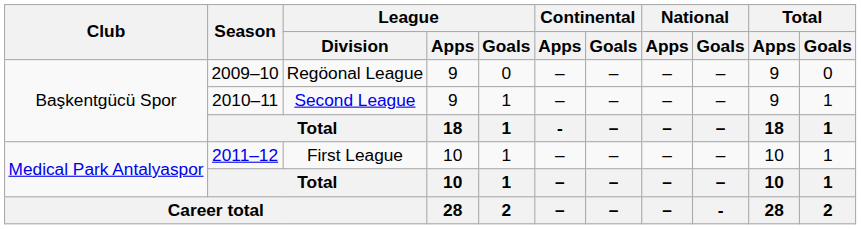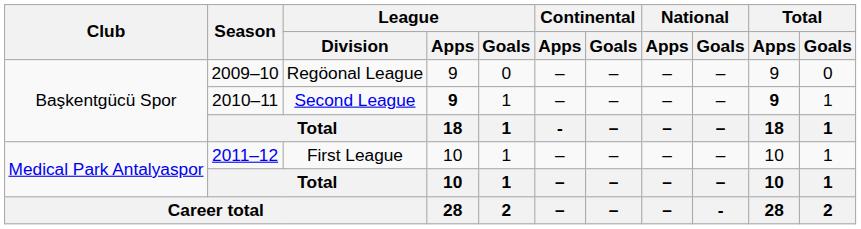(453, 100) normal -> (453, 100) bold
(774, 100) normal -> (774, 100) bold
